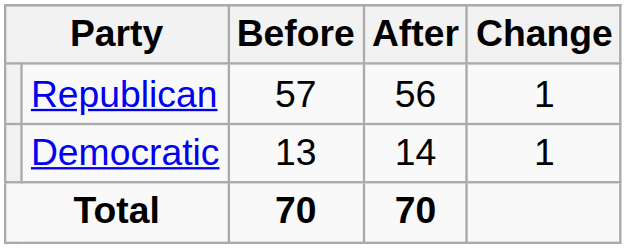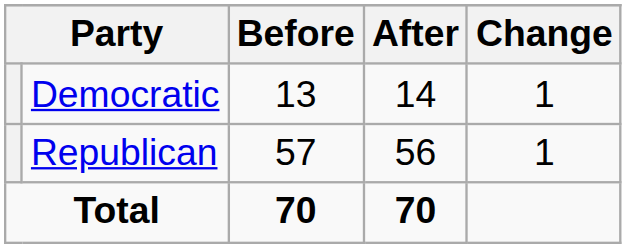rows swapped: (124, 93) <-> (125, 152)
